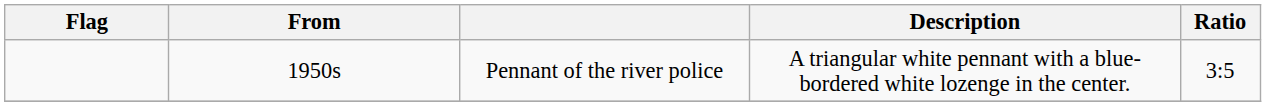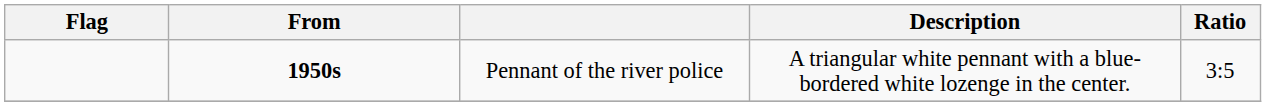(314, 70) normal -> (314, 70) bold
